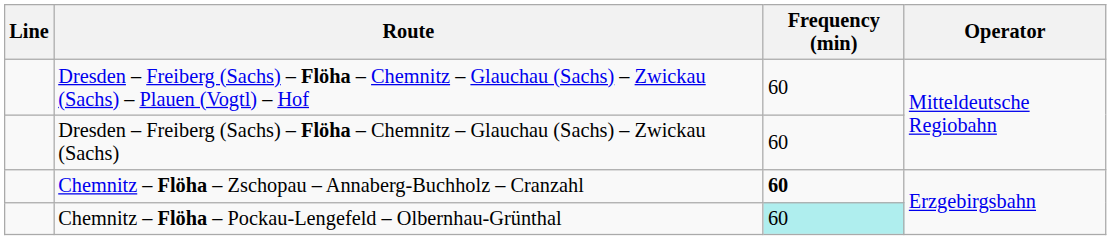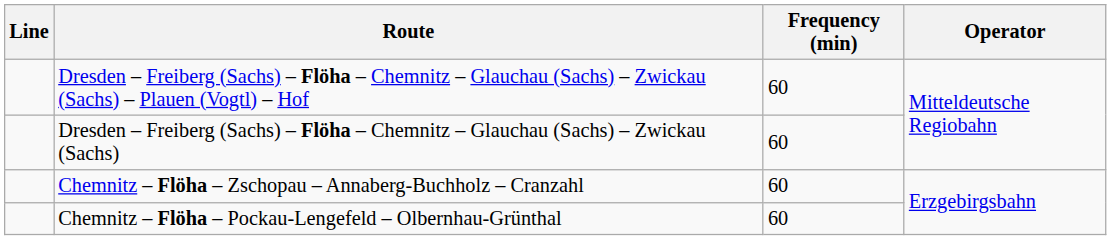(778, 185) bold -> (778, 185) normal
(778, 218) paleturquoise background -> (778, 218) no background
